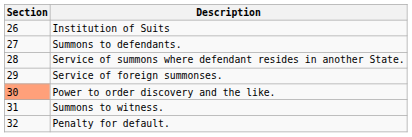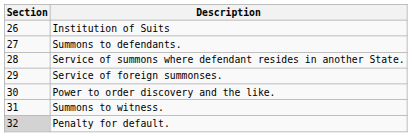(13, 92) lightsalmon background -> (13, 92) no background
(13, 124) no background -> (13, 124) lightgrey background
